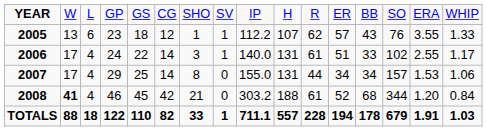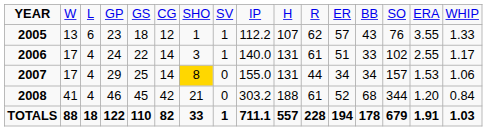(196, 75) no background -> (196, 75) gold background
(70, 95) bold -> (70, 95) normal
